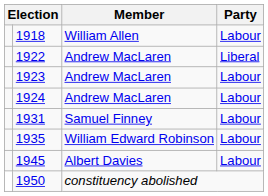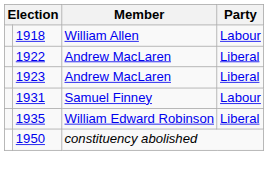(240, 77) Labour -> (240, 77) Liberal
- row: (30, 98)
(240, 139) Labour -> (240, 118) Liberal
- row: (30, 160)
